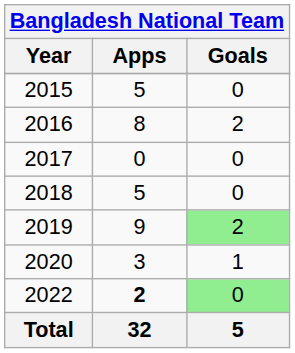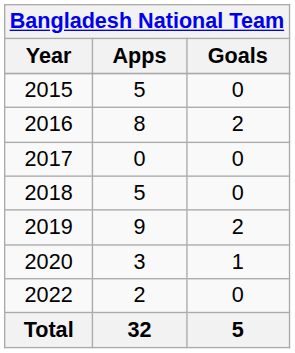(238, 227) lightgreen background -> (238, 227) no background
(140, 295) bold -> (140, 295) normal
(238, 295) lightgreen background -> (238, 295) no background
